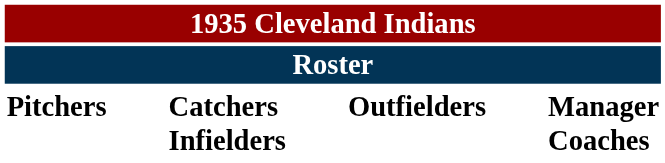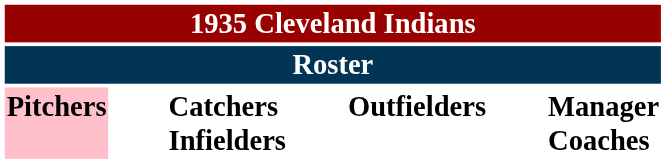(57, 105) no background -> (57, 105) pink background
